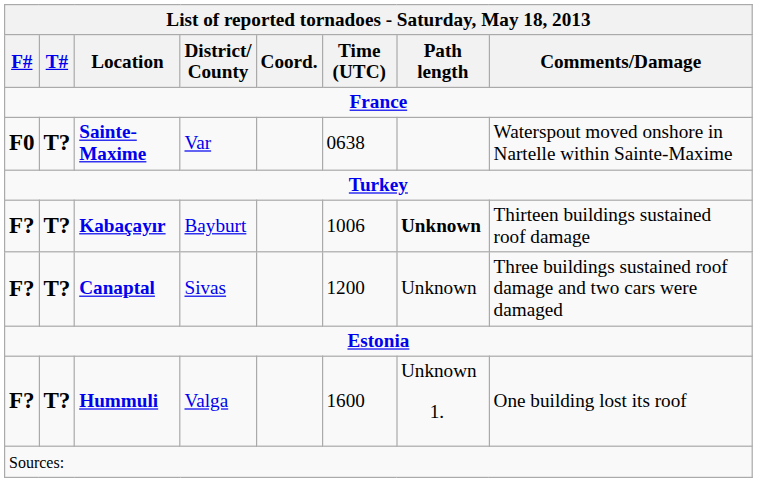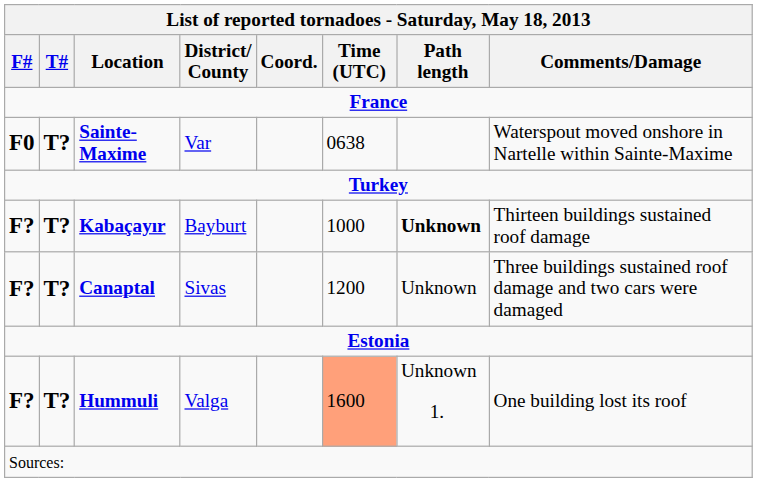(346, 225) 1006 -> (346, 225) 1000
(346, 401) no background -> (346, 401) lightsalmon background
